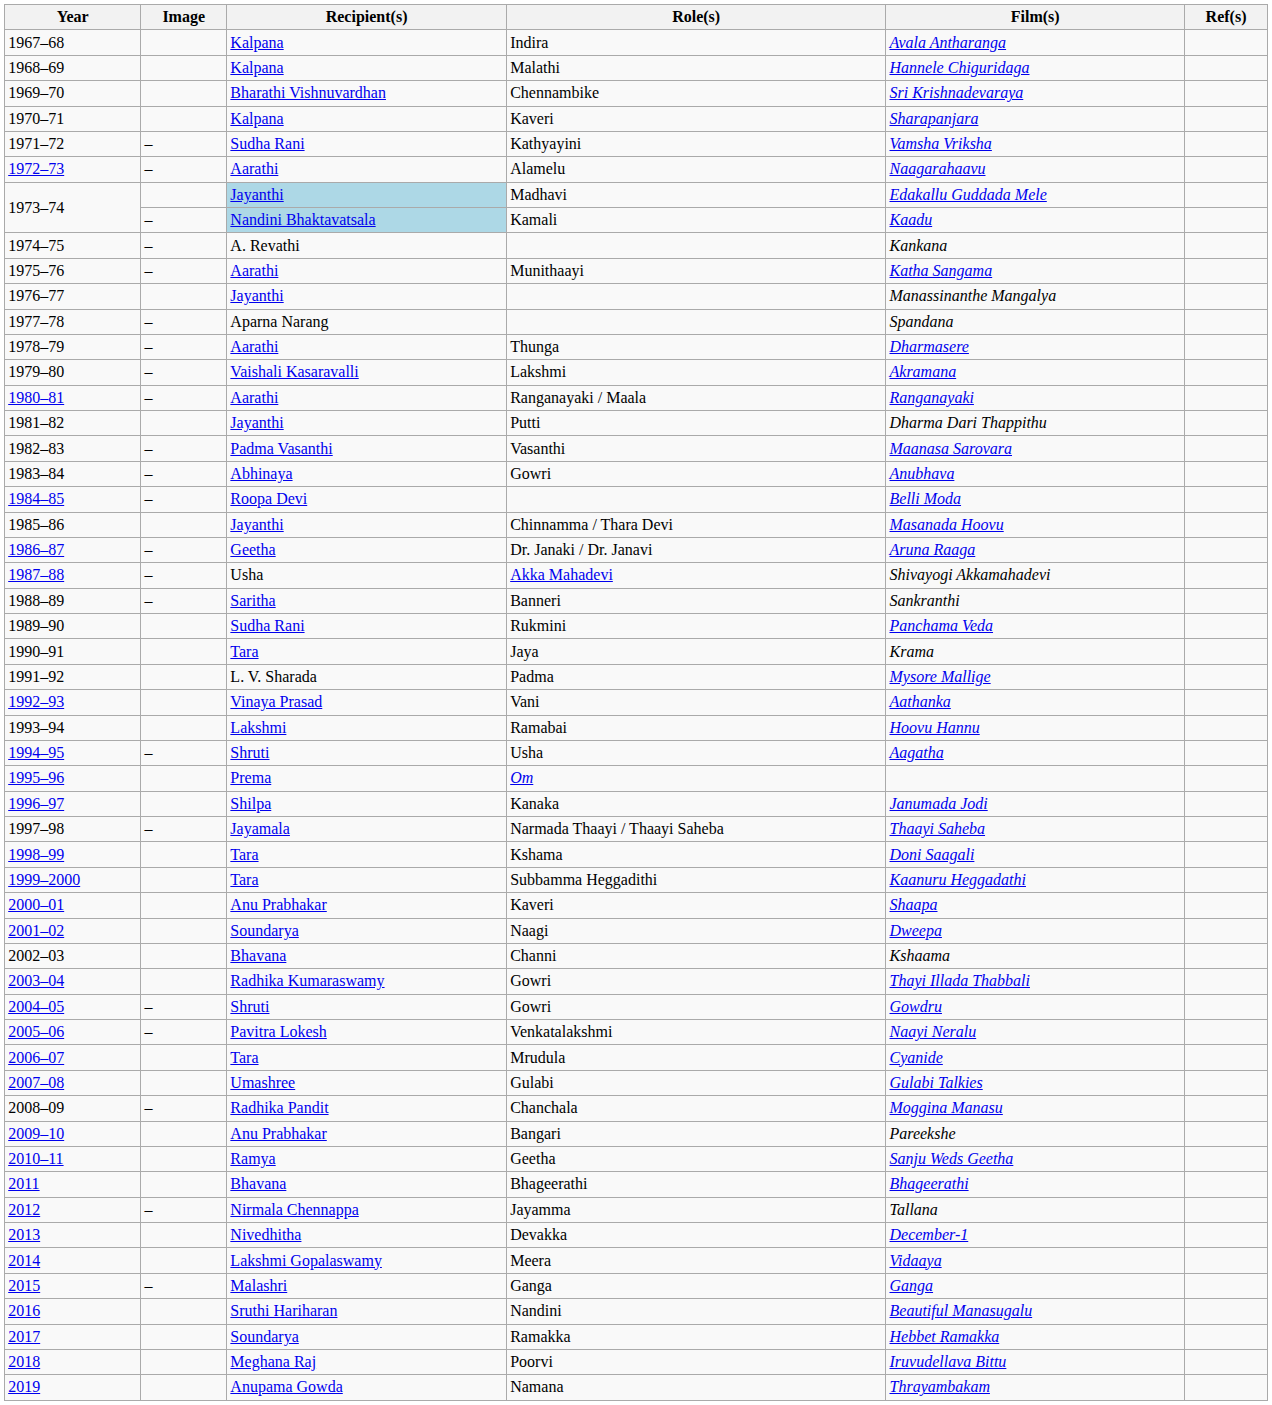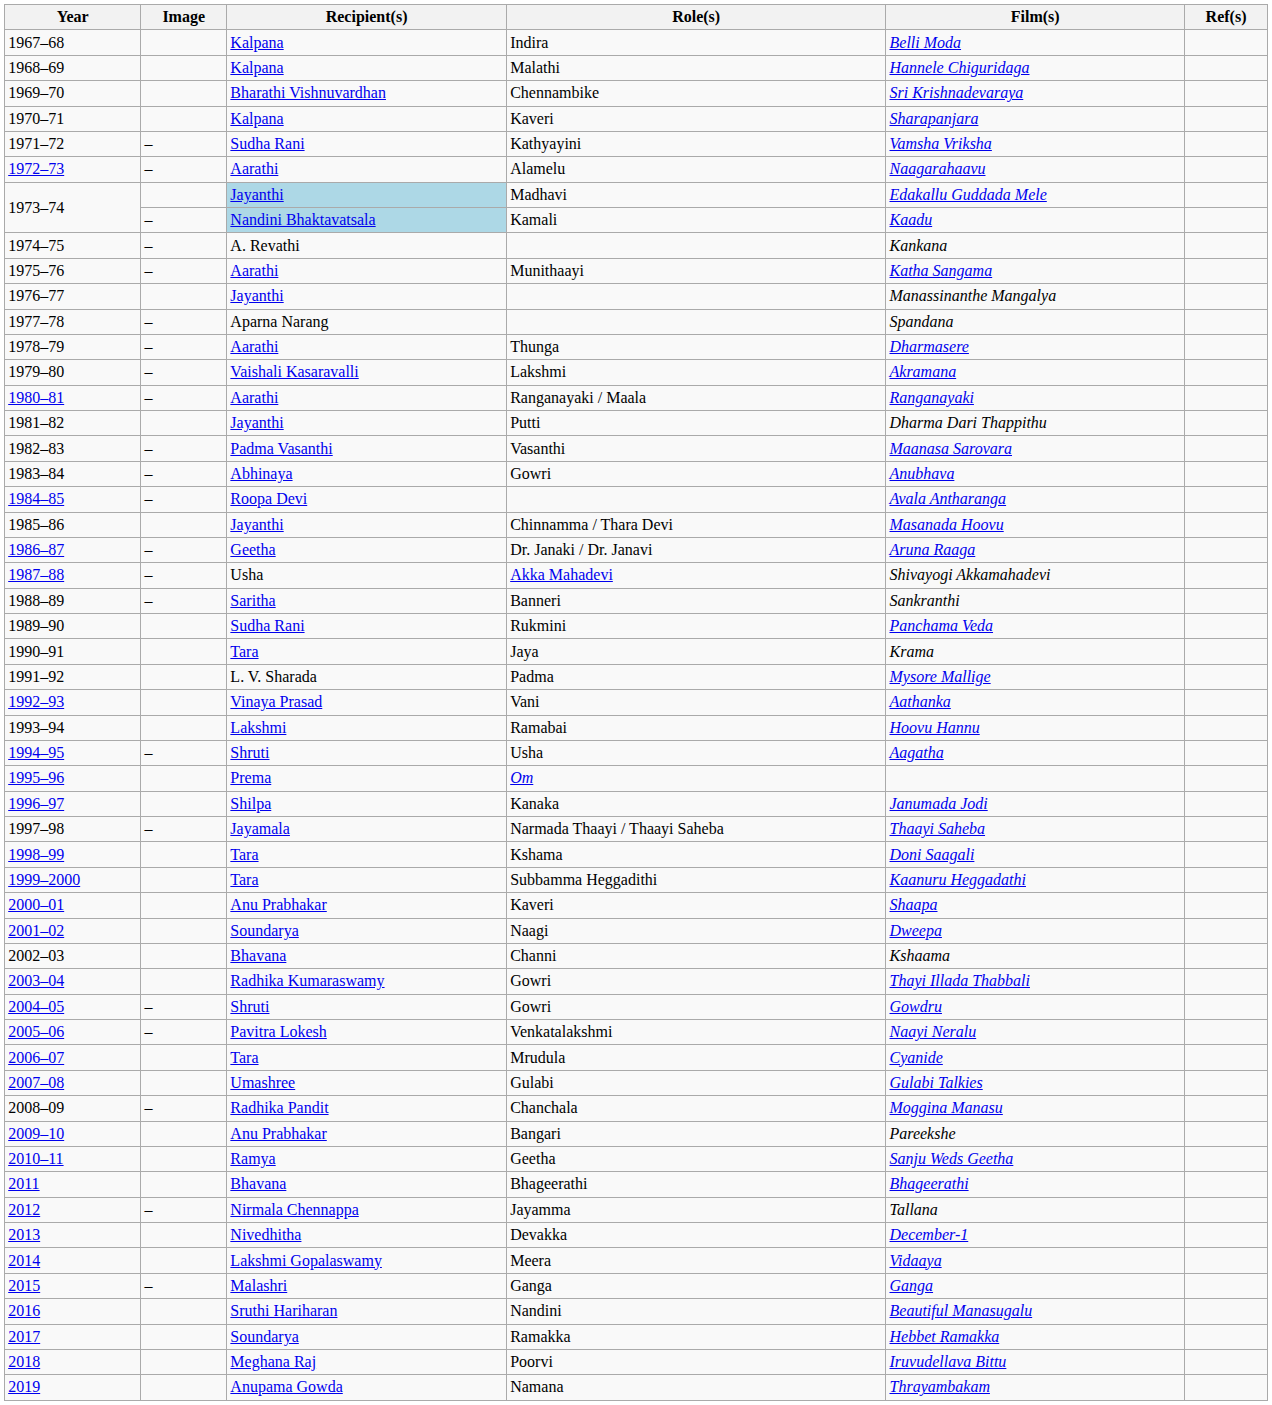(948, 42) Avala Antharanga -> (925, 42) Belli Moda
(925, 499) Belli Moda -> (948, 499) Avala Antharanga
